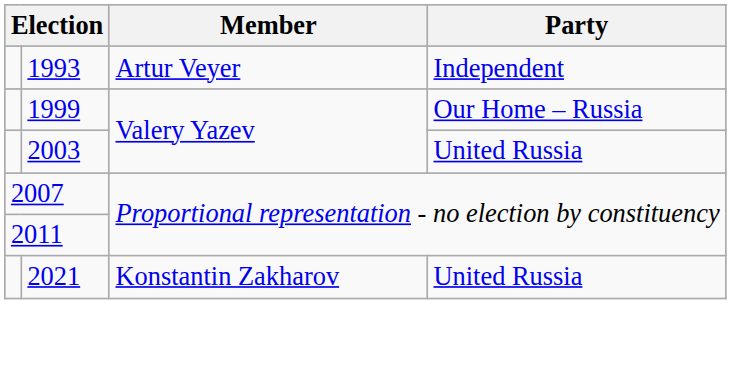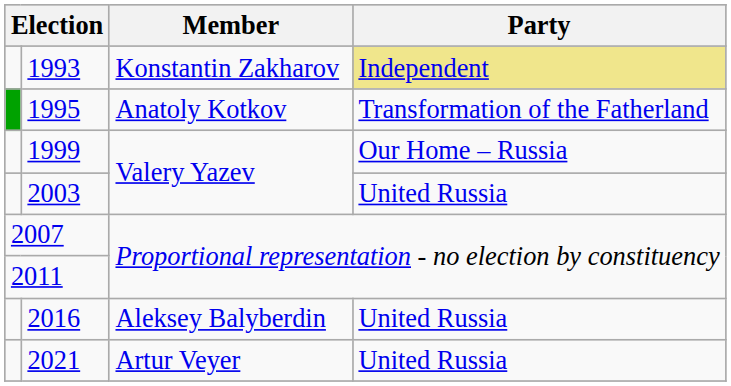(178, 67) Artur Veyer -> (227, 67) Konstantin Zakharov
(499, 67) no background -> (424, 67) khaki background
+ row: (54, 109)
+ row: (54, 318)
(227, 276) Konstantin Zakharov -> (178, 360) Artur Veyer
